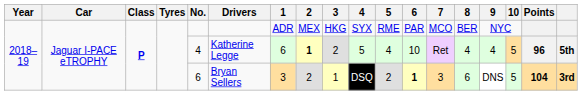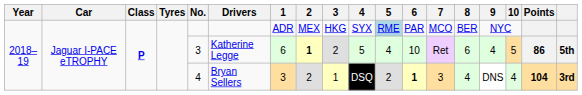(389, 28) no background -> (389, 28) lightblue background
(198, 50) 4 -> (198, 50) 3
(467, 50) 4 -> (467, 50) 6
(539, 50) 96 -> (539, 50) 86
(198, 77) 6 -> (198, 77) 4
(467, 77) 6 -> (467, 77) 4
(514, 77) 5 -> (514, 77) 4
